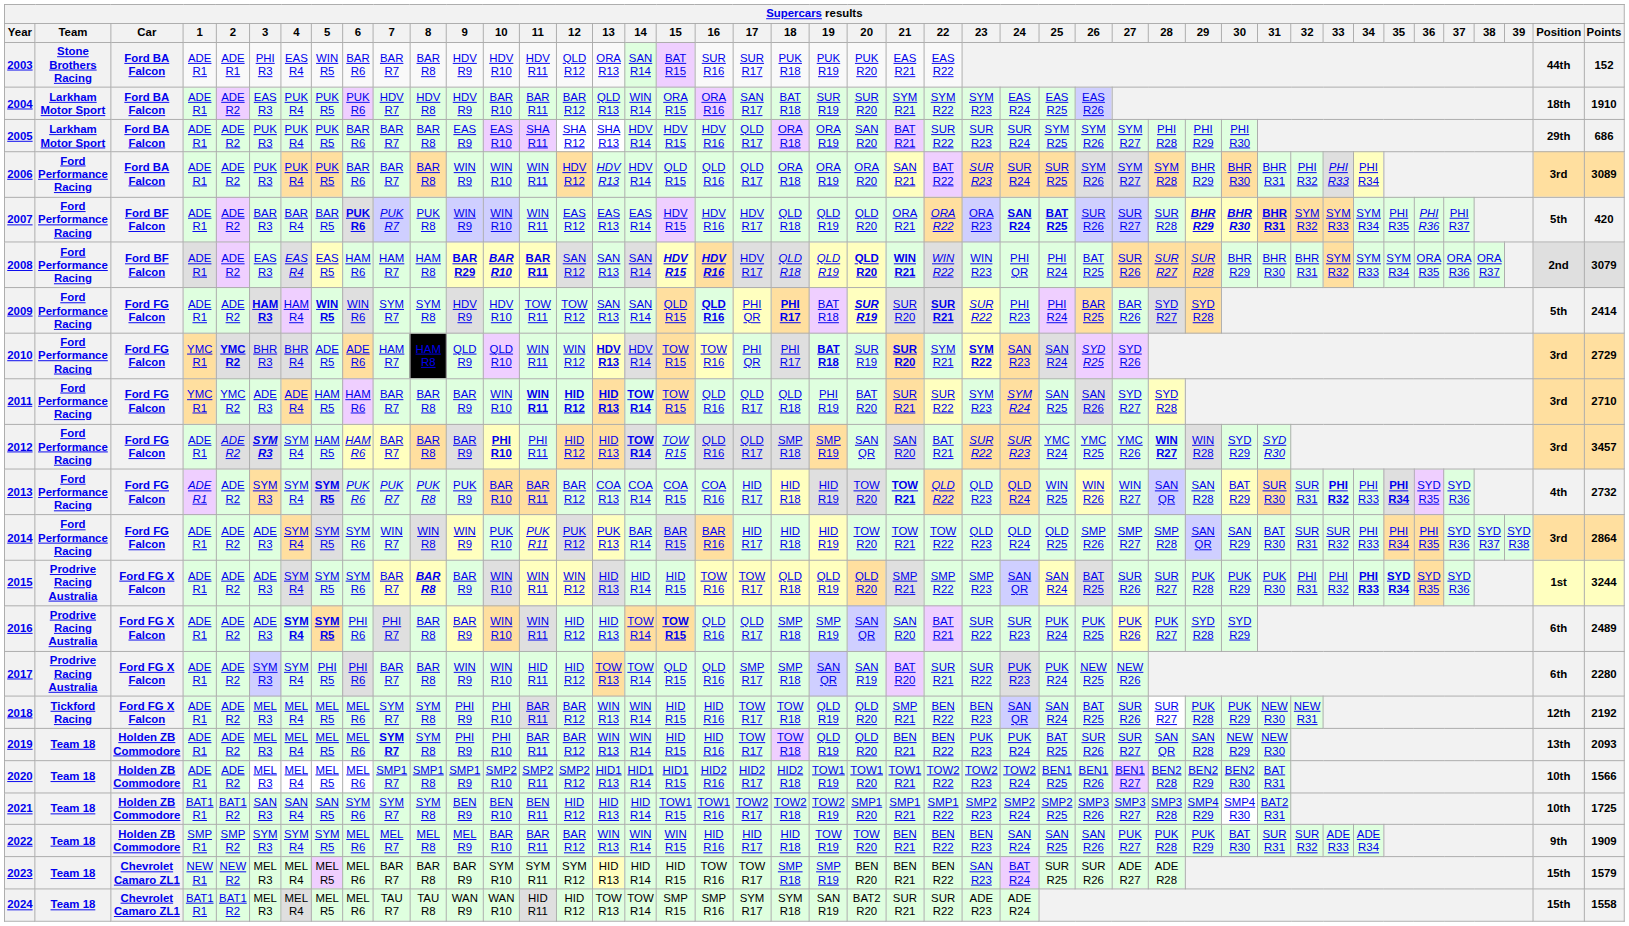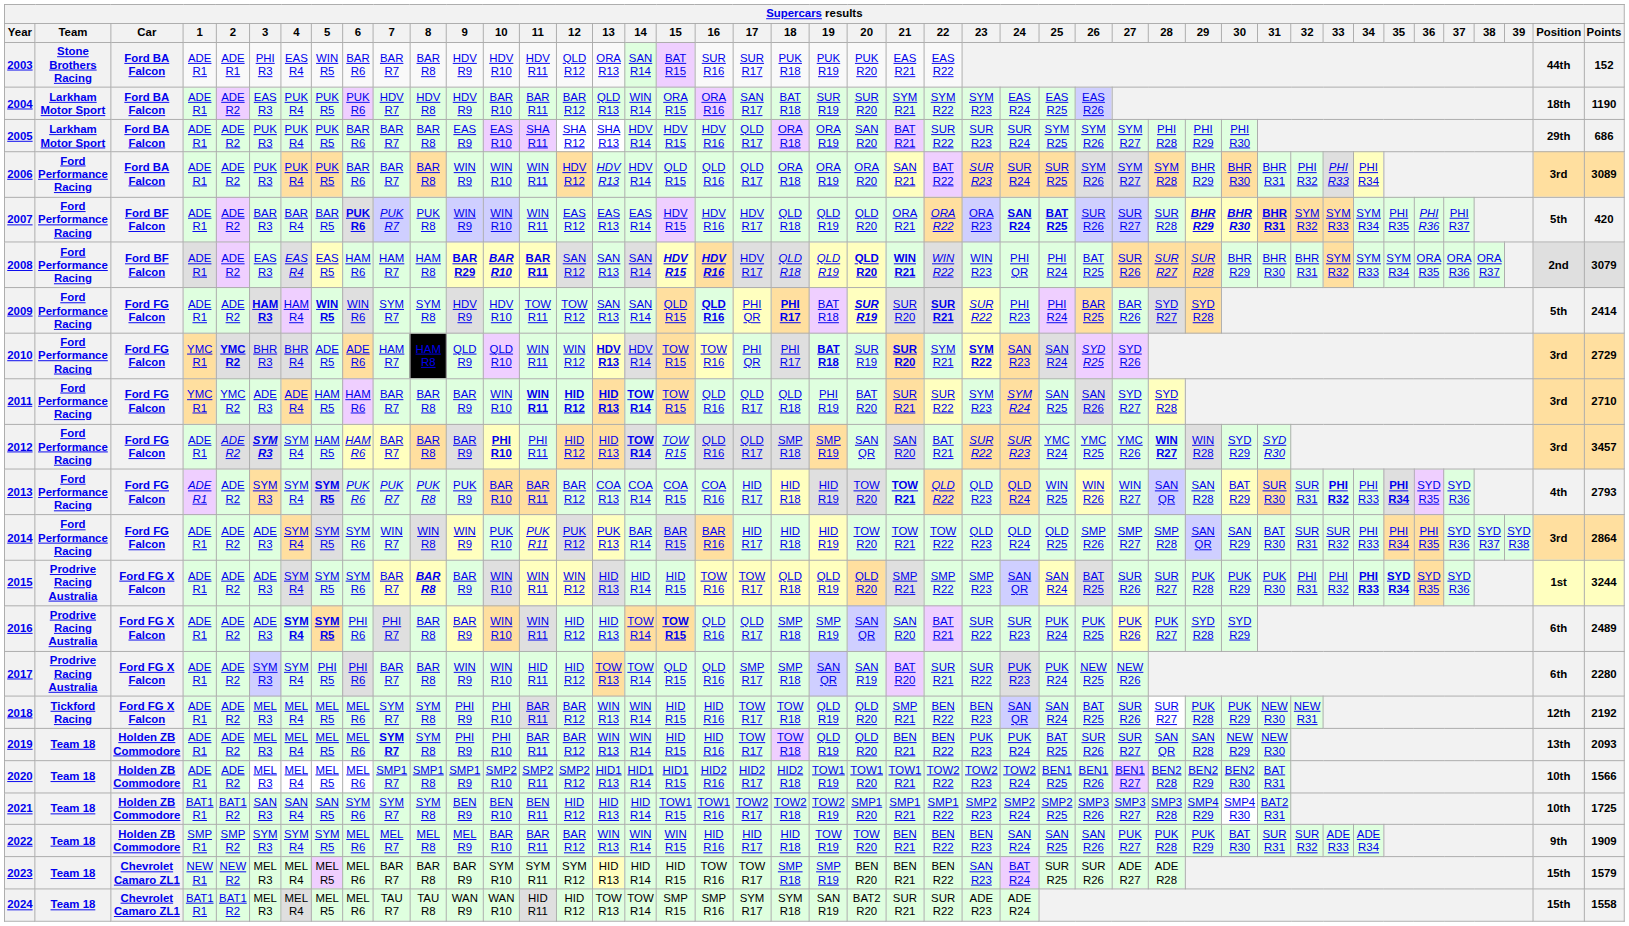(1604, 103) 1910 -> (1604, 103) 1190
(1604, 492) 2732 -> (1604, 492) 2793
